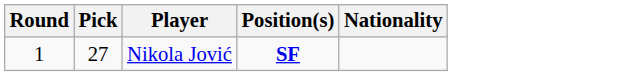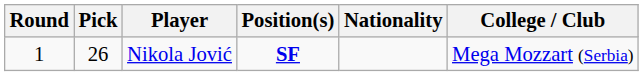+ column: (543, 20)
(98, 53) 27 -> (98, 53) 26
